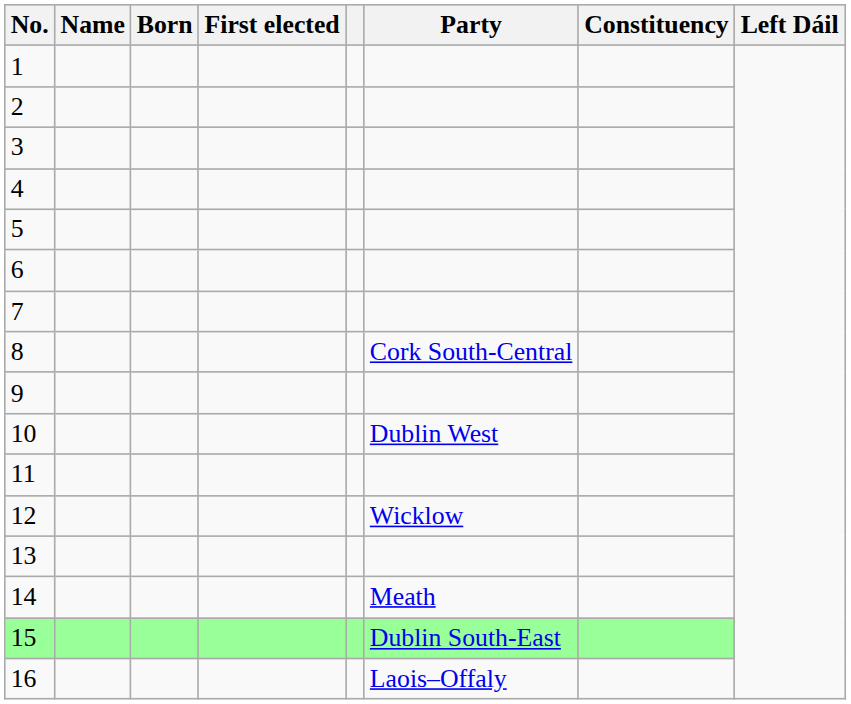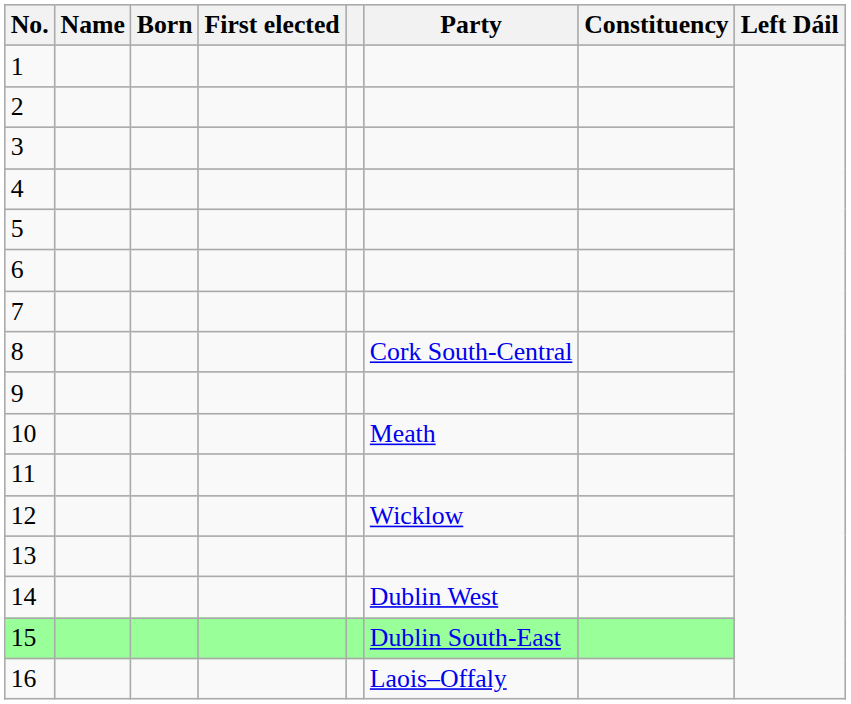(434, 433) Dublin West -> (403, 433) Meath
(403, 596) Meath -> (434, 596) Dublin West
